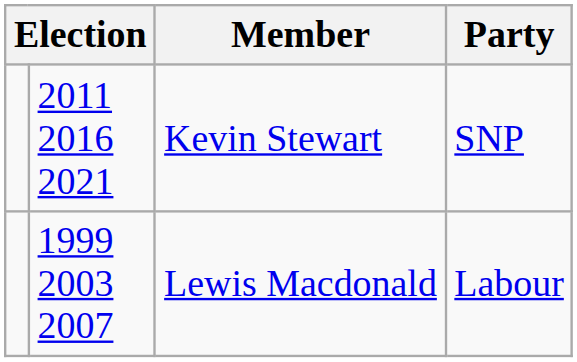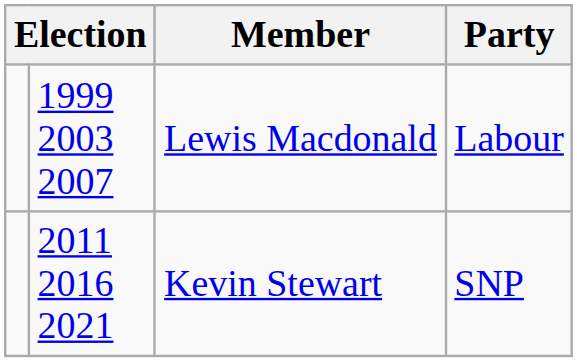rows swapped: (300, 282) <-> (273, 137)
